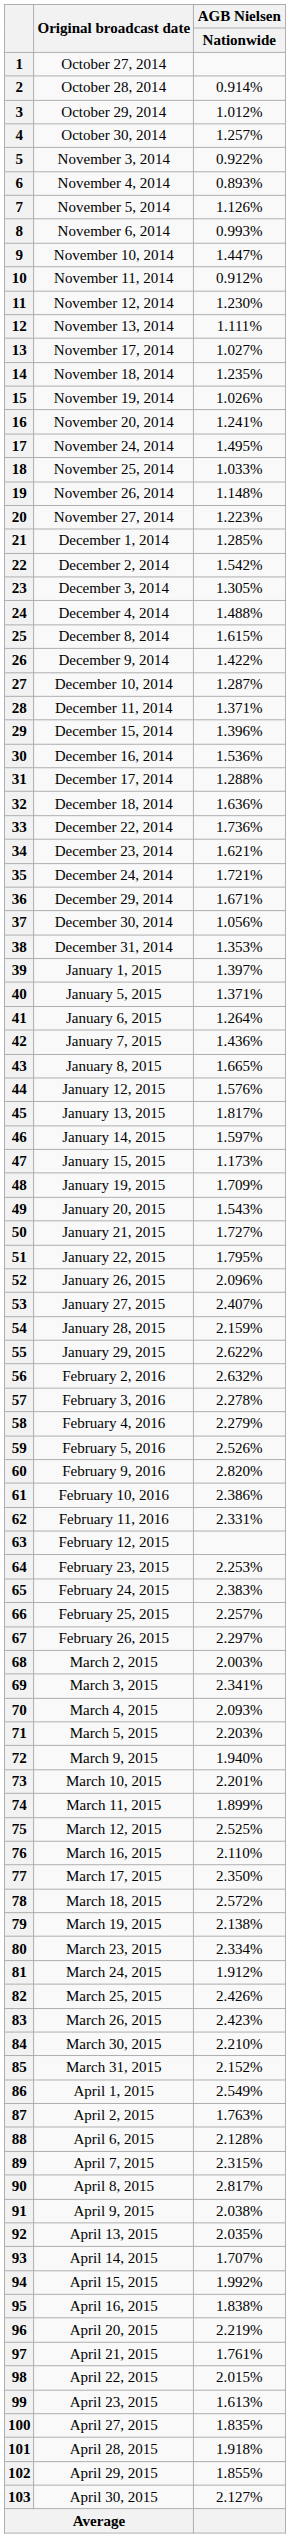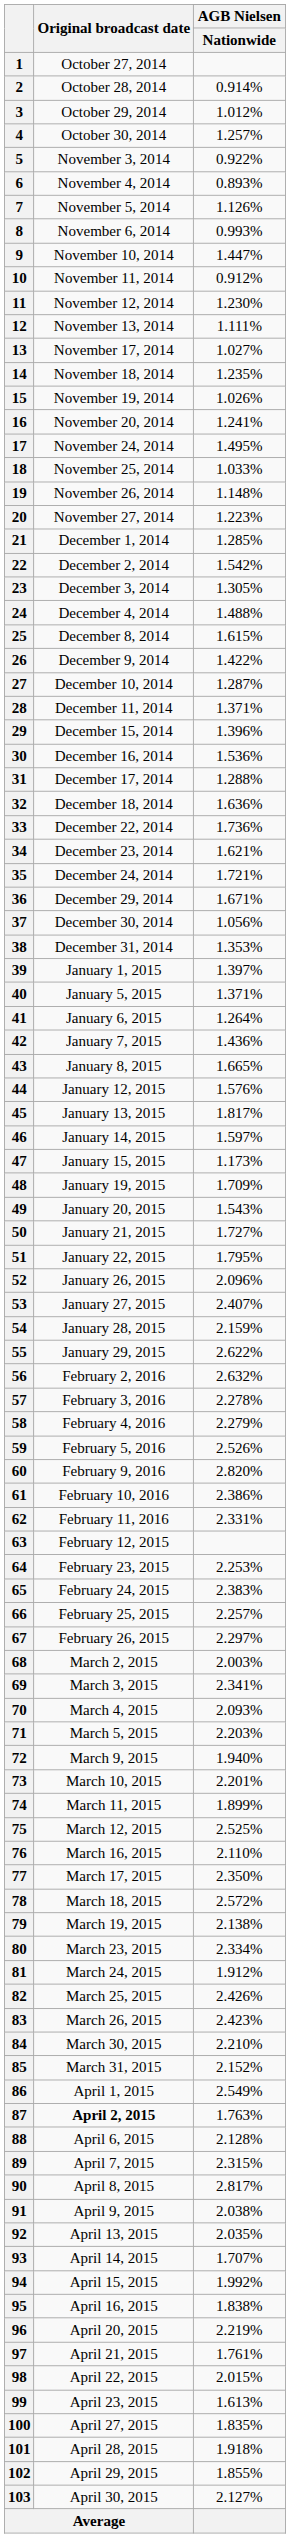(114, 2115) normal -> (114, 2115) bold
